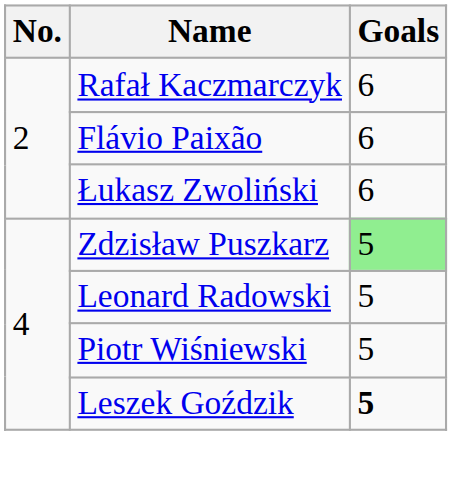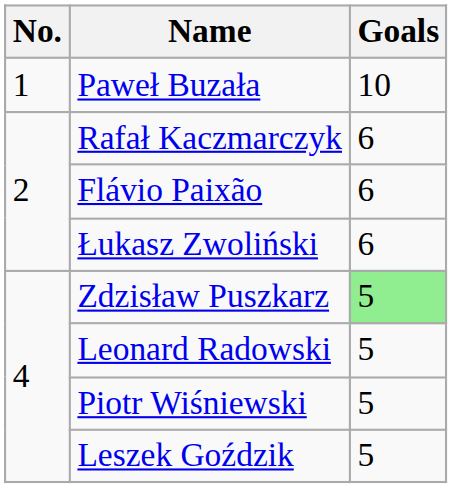+ row: (169, 84)
(366, 402) bold -> (366, 455) normal
